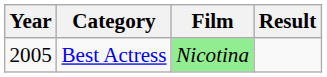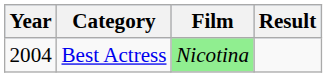(31, 54) 2005 -> (31, 54) 2004
